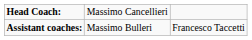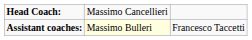(119, 27) no background -> (119, 27) lightyellow background
